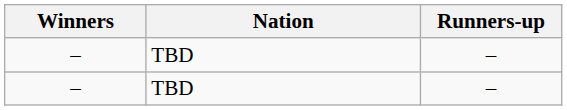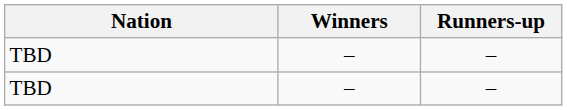columns swapped: (283, 21) <-> (76, 21)
